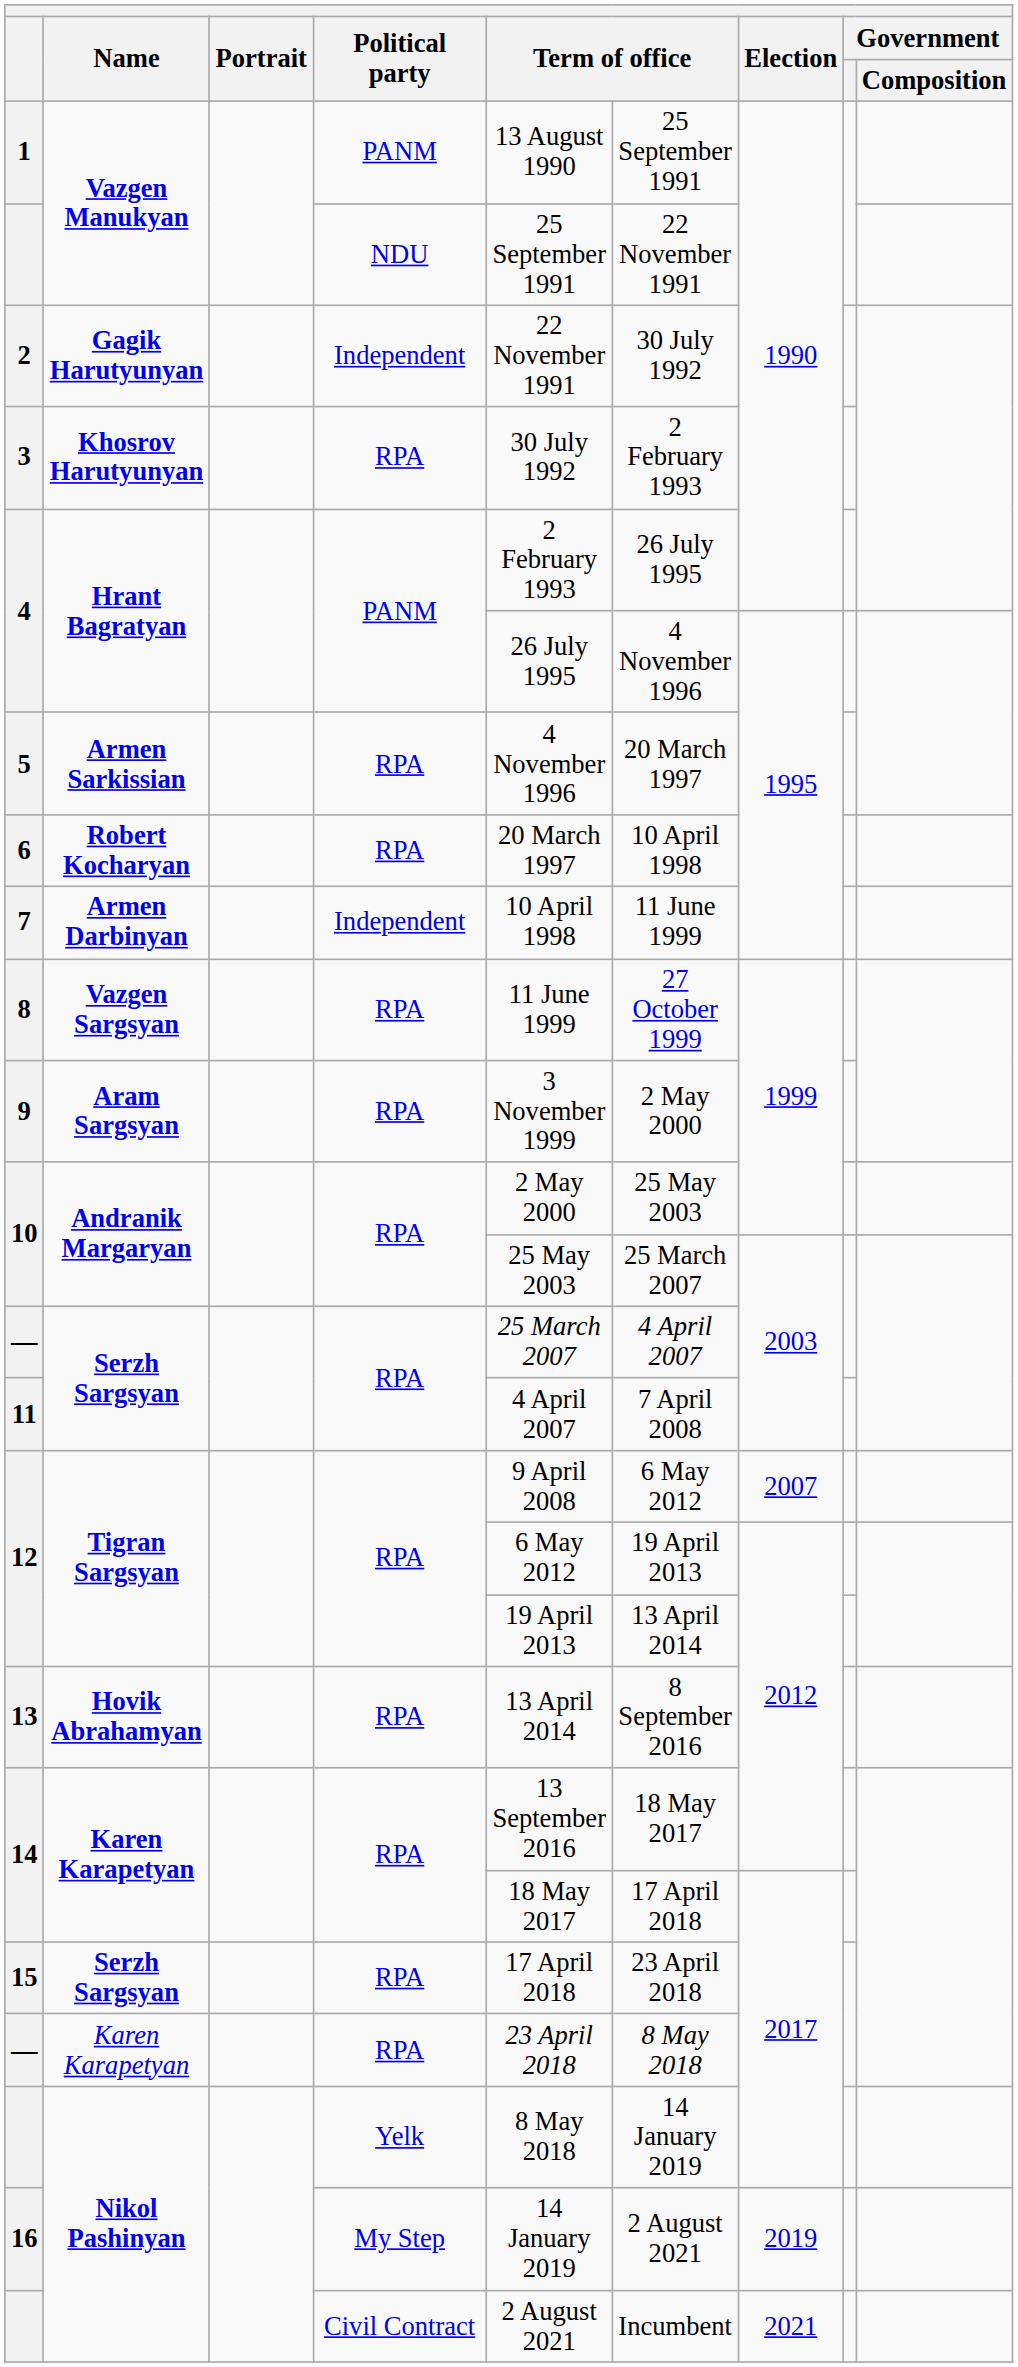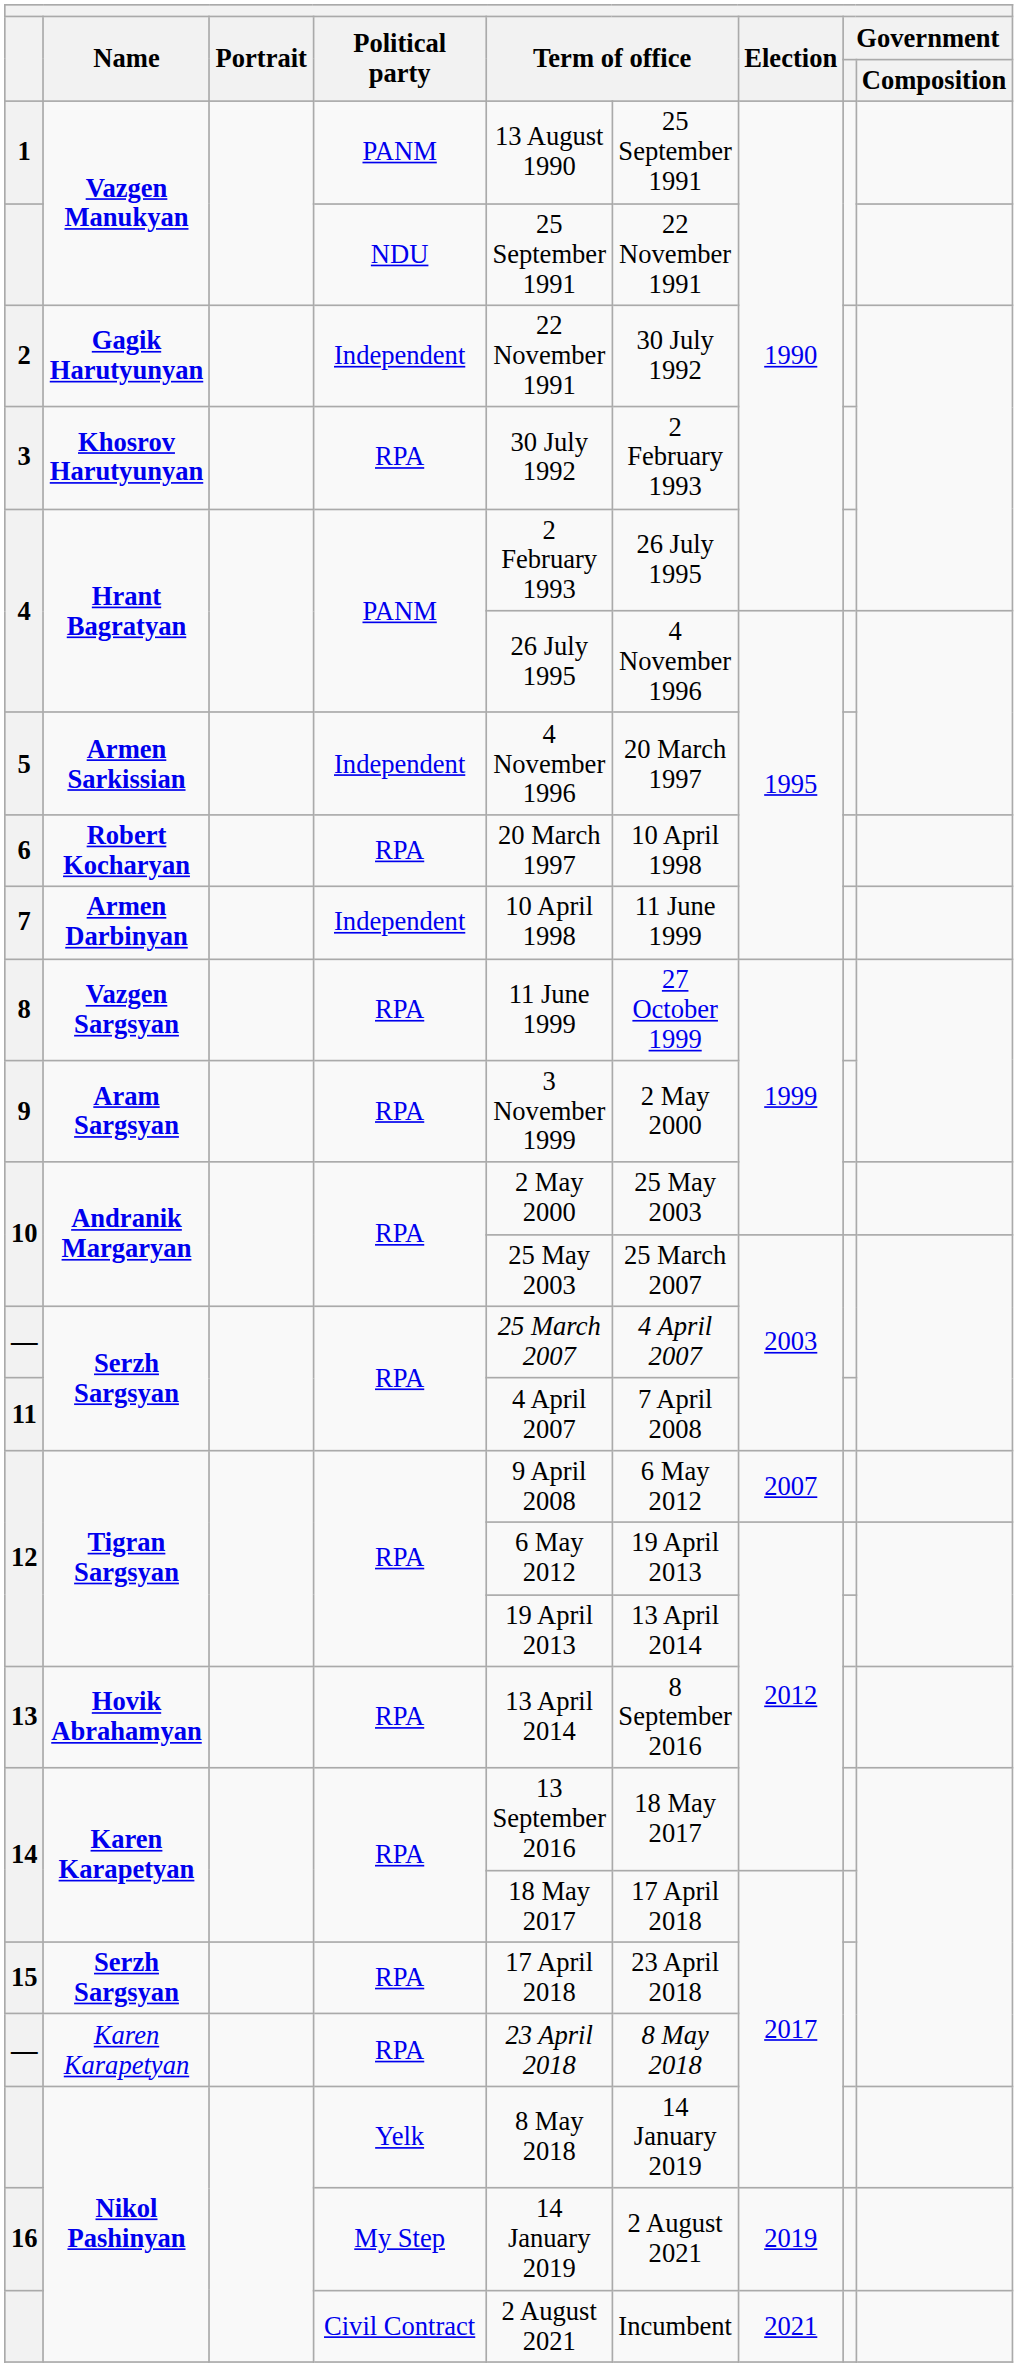(400, 763) RPA -> (400, 763) Independent
